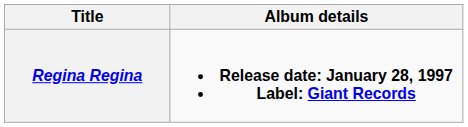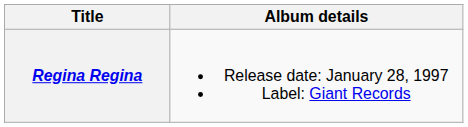(316, 85) bold -> (316, 85) normal
